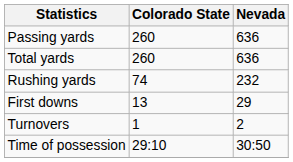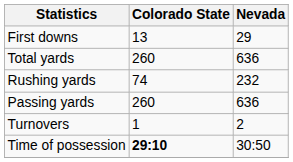rows swapped: (43, 102) <-> (51, 37)
(149, 146) normal -> (150, 146) bold
